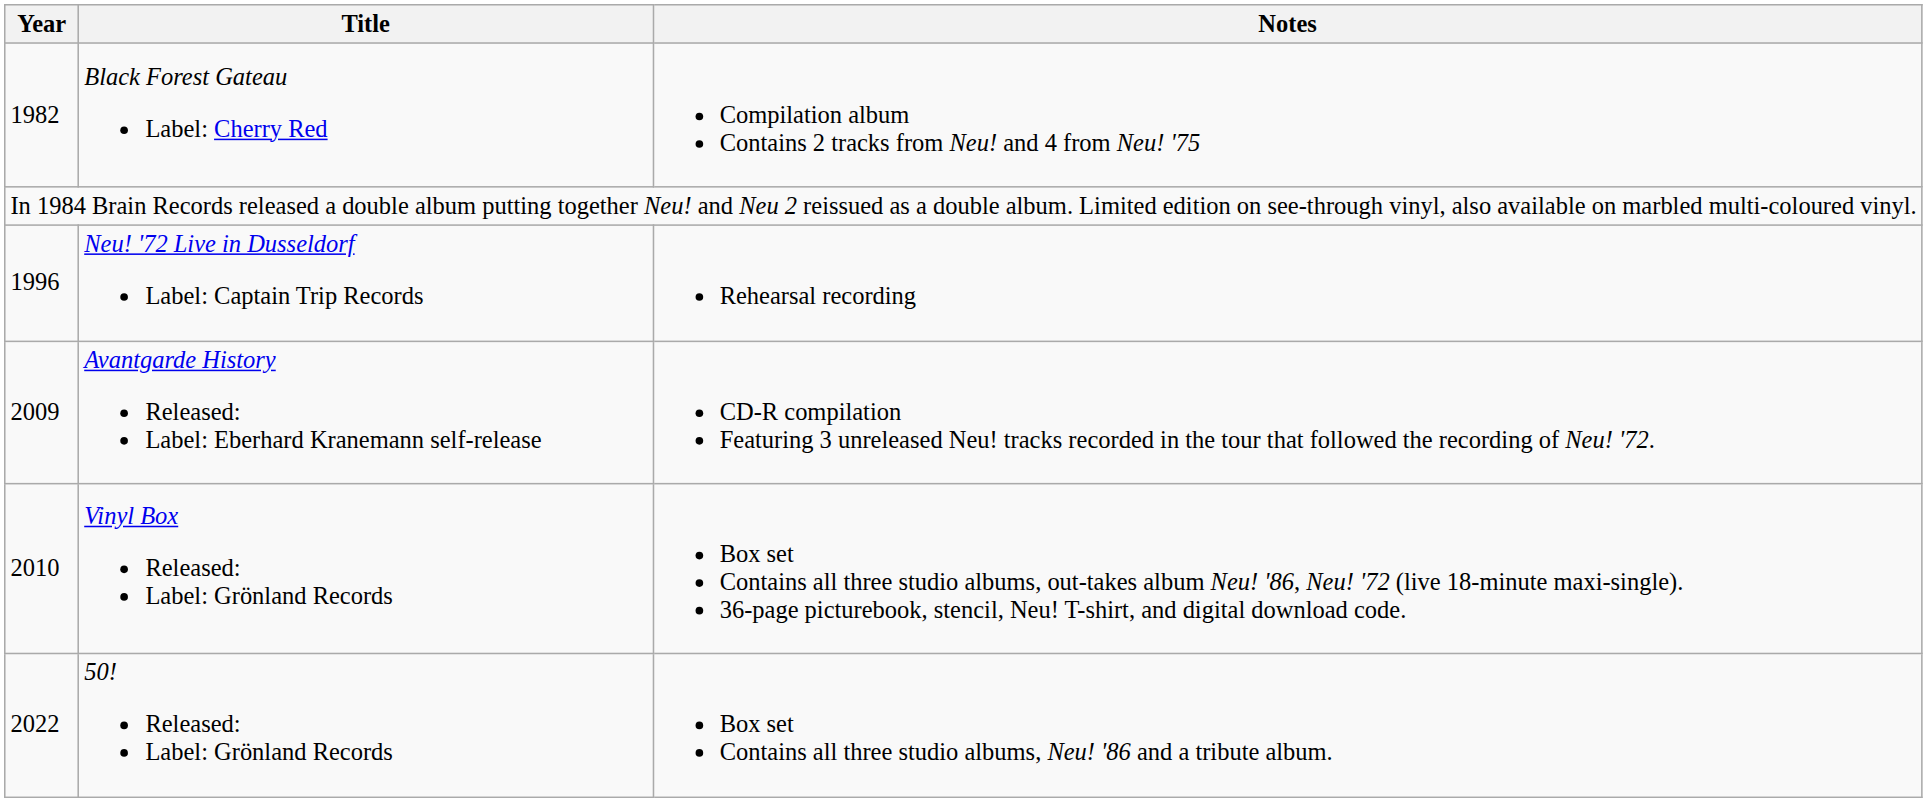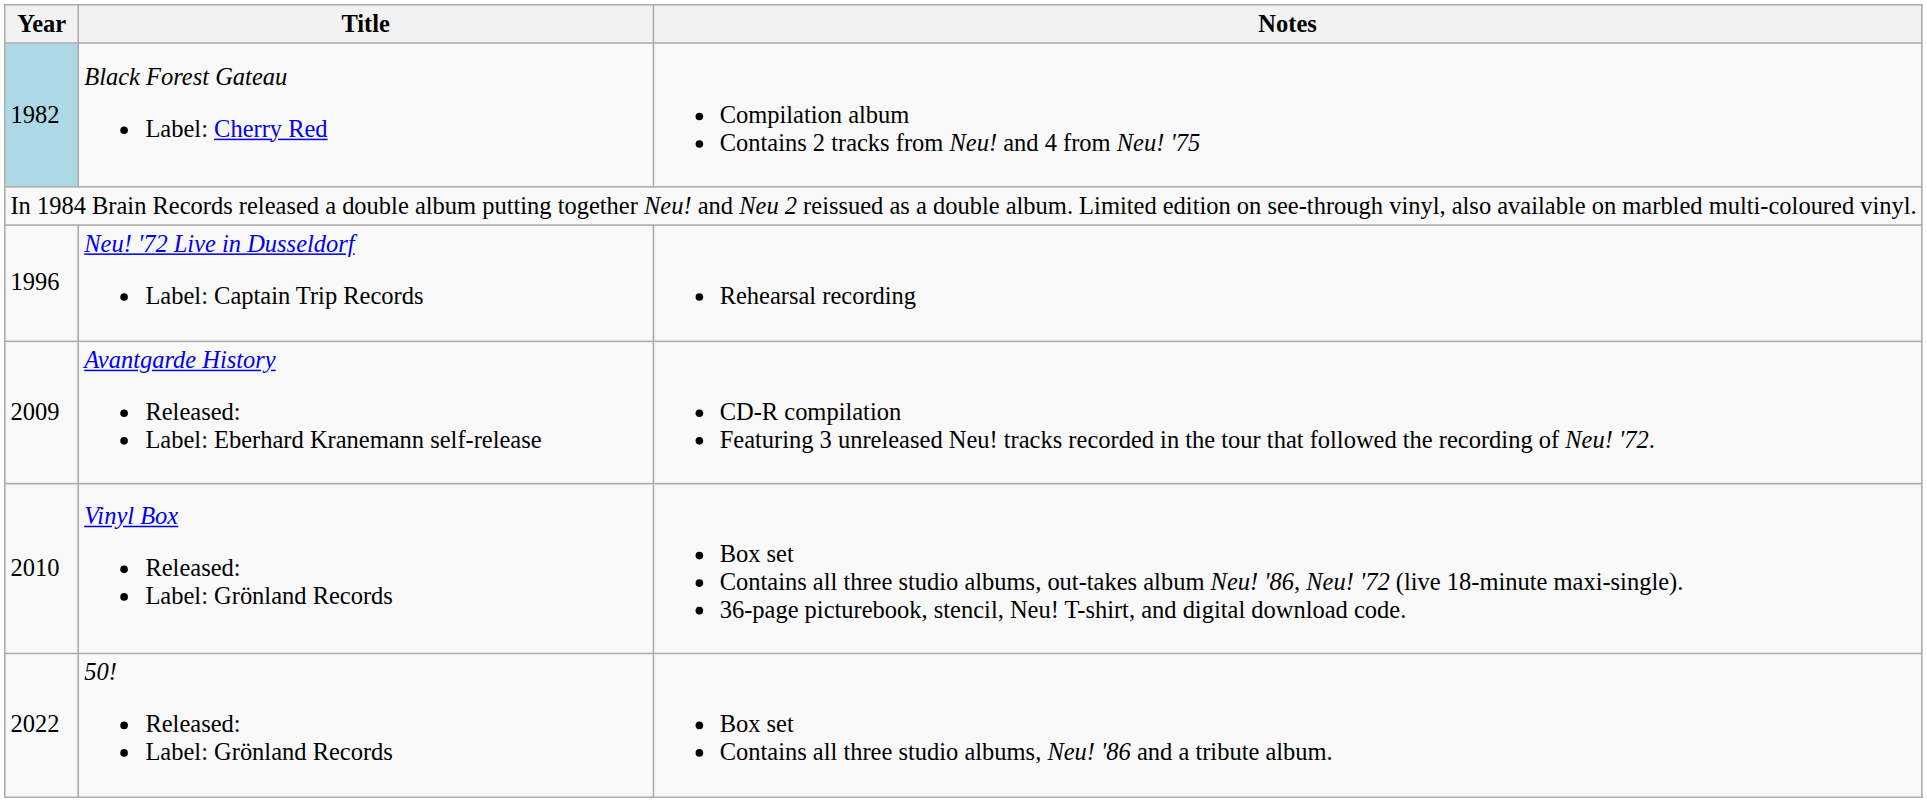(35, 114) no background -> (35, 114) lightblue background
